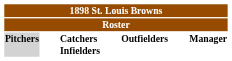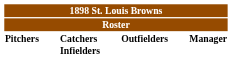(22, 39) lightgrey background -> (22, 39) no background
